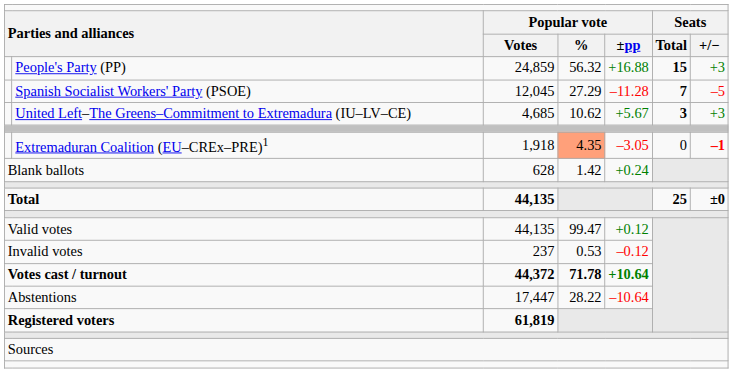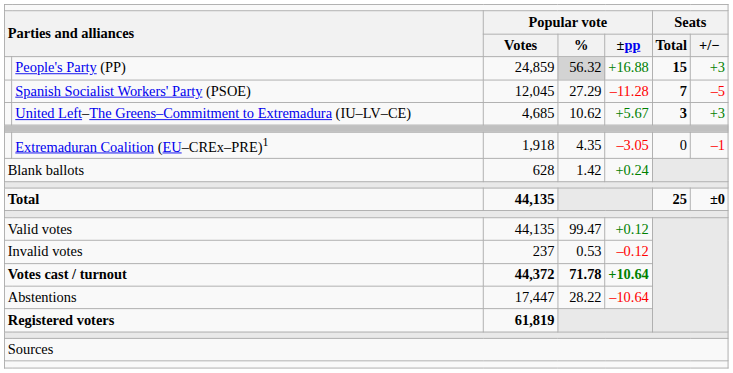(585, 68) no background -> (585, 68) lightgrey background
(589, 145) lightsalmon background -> (589, 145) no background
(718, 145) bold -> (718, 145) normal
